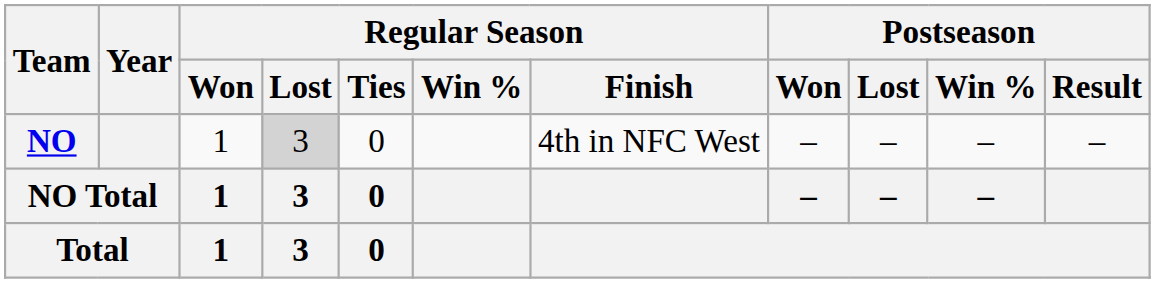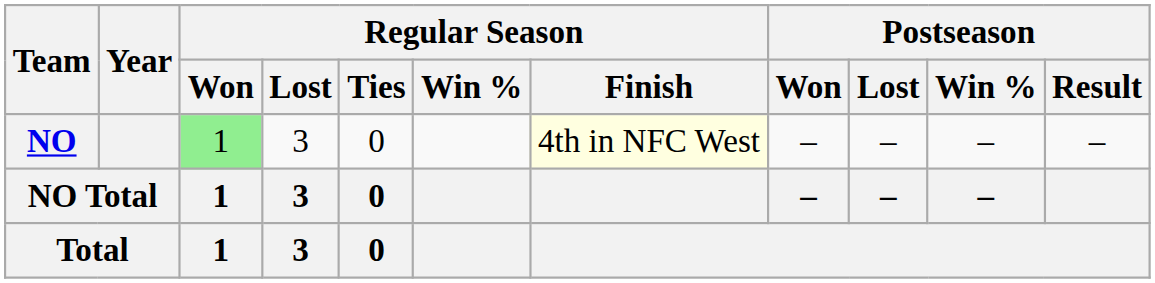(221, 141) no background -> (221, 141) lightgreen background
(301, 141) lightgrey background -> (301, 141) no background
(649, 141) no background -> (649, 141) lightyellow background
